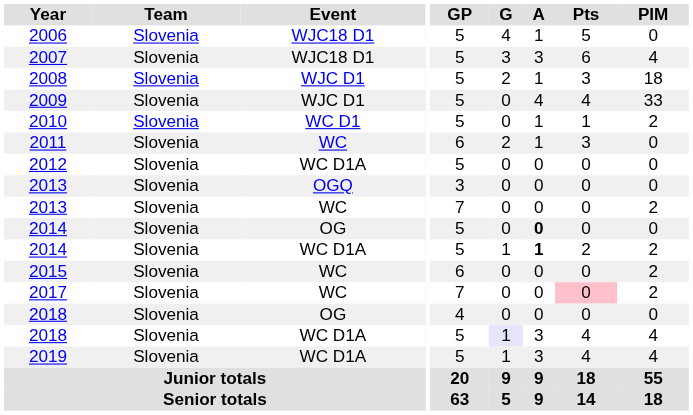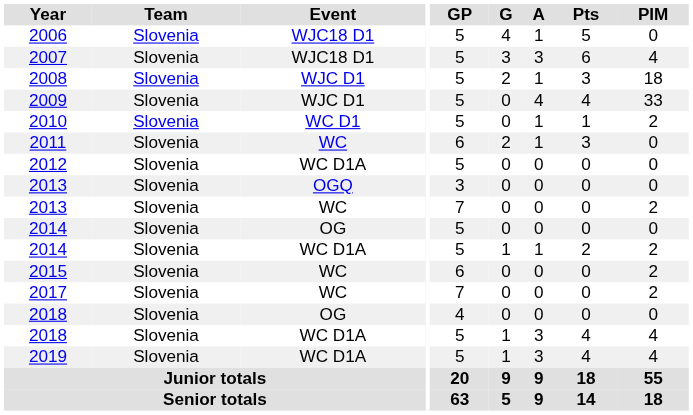(539, 228) bold -> (539, 228) normal
(539, 250) bold -> (539, 250) normal
(586, 292) pink background -> (586, 292) no background
(506, 335) lavender background -> (506, 335) no background
